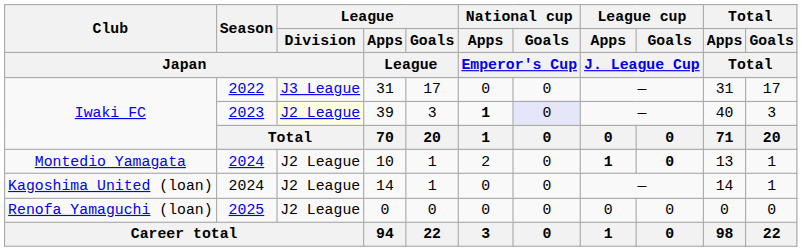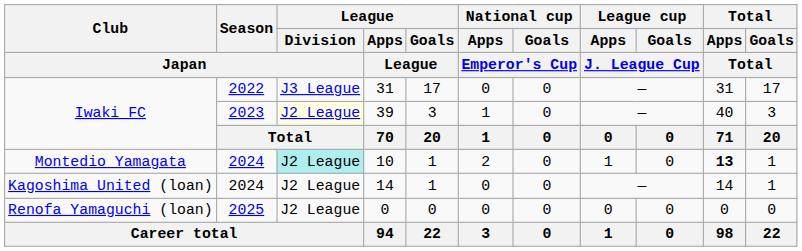(486, 113) bold -> (486, 113) normal
(547, 113) lavender background -> (547, 113) no background
(320, 162) no background -> (320, 162) paleturquoise background
(608, 162) bold -> (608, 162) normal
(670, 162) bold -> (670, 162) normal
(725, 162) normal -> (725, 162) bold
